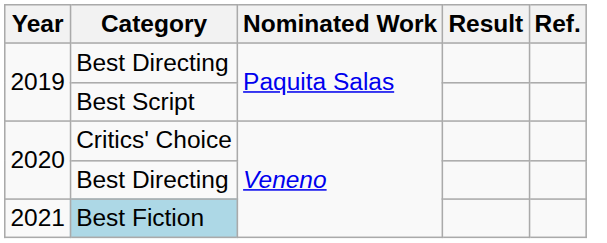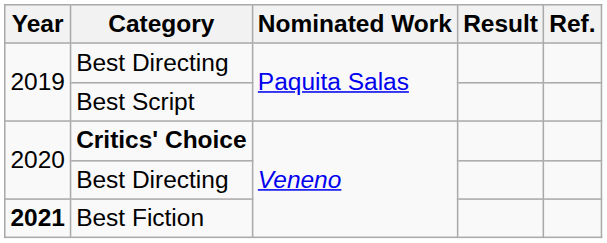(154, 140) normal -> (161, 140) bold
(38, 218) normal -> (38, 218) bold
(140, 218) lightblue background -> (140, 218) no background
